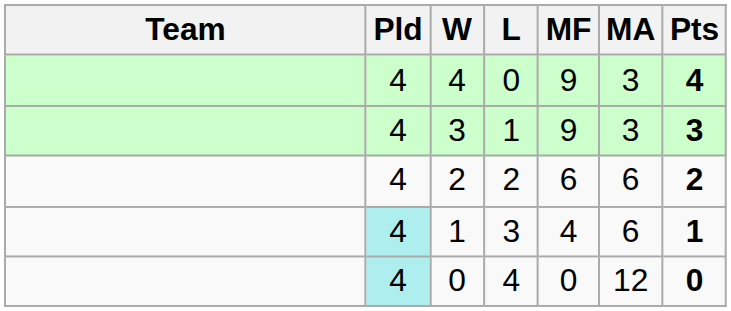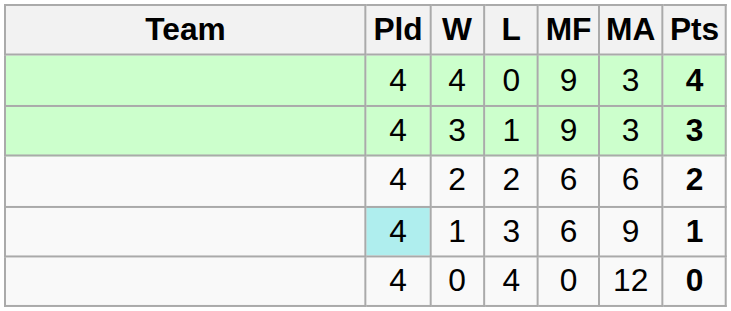(569, 230) 4 -> (569, 230) 6
(631, 230) 6 -> (631, 230) 9
(398, 280) paleturquoise background -> (398, 280) no background
